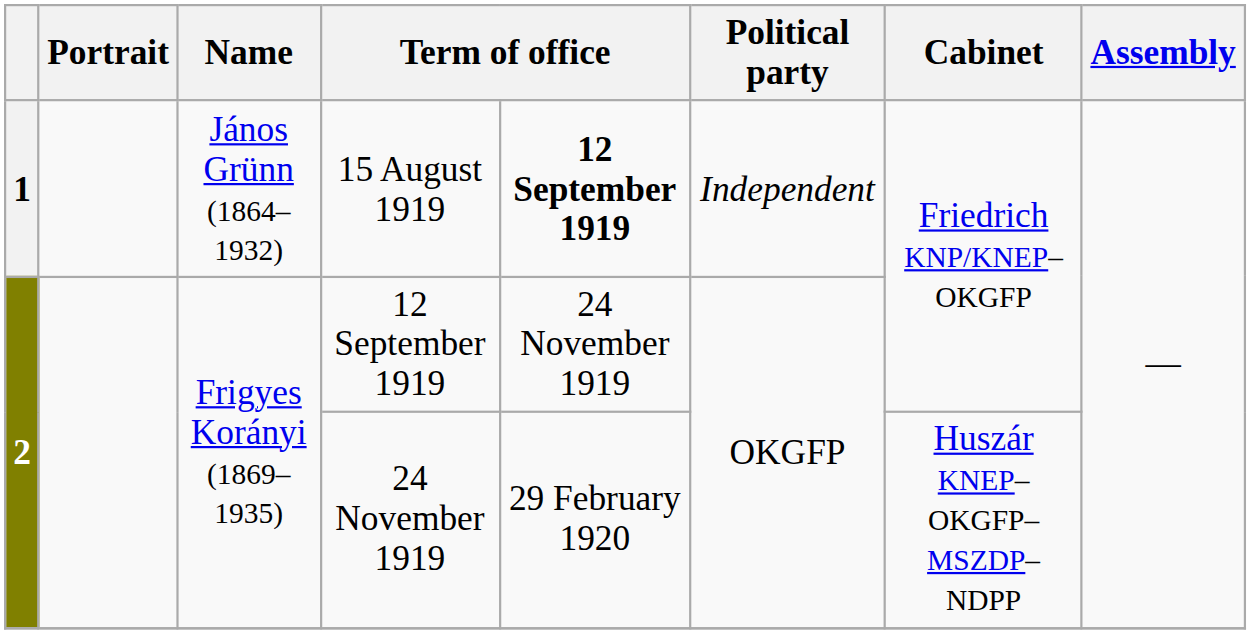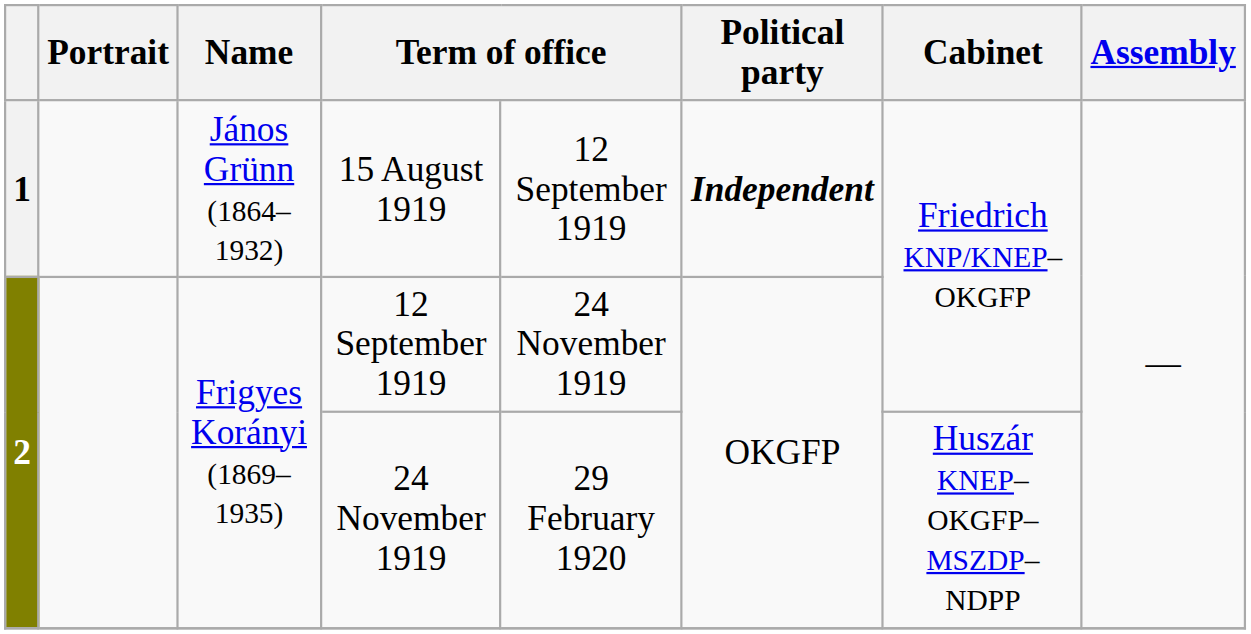(595, 188) bold -> (591, 188) normal
(787, 188) normal -> (782, 188) bold
